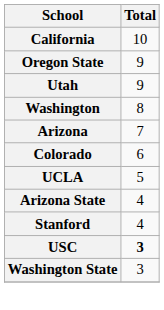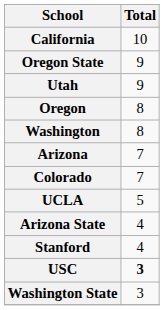+ row: (63, 108)
(140, 154) 6 -> (140, 177) 7
